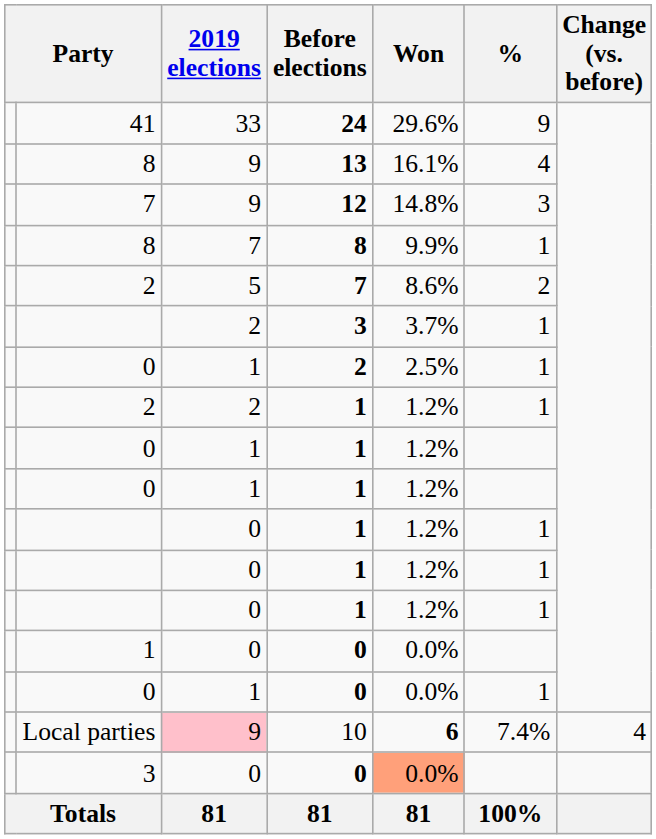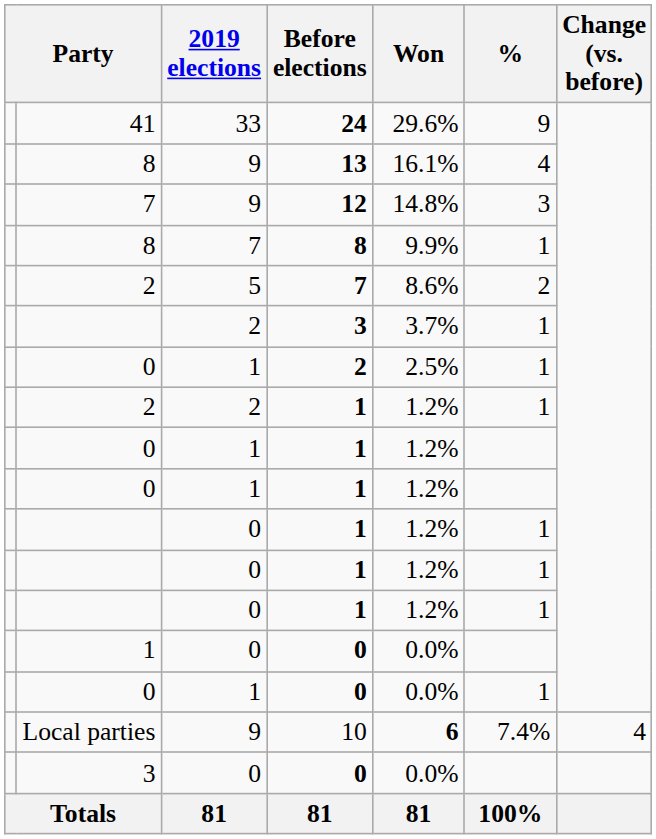(255, 732) pink background -> (255, 732) no background
(432, 772) lightsalmon background -> (432, 772) no background
